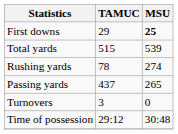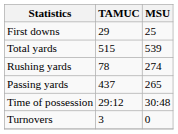(150, 31) bold -> (150, 31) normal
rows swapped: (30, 102) <-> (50, 119)
